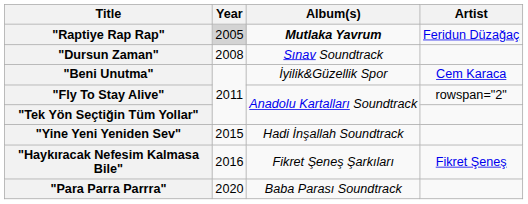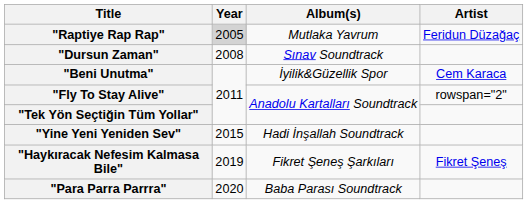(333, 34) bold -> (333, 34) normal
(229, 161) 2016 -> (229, 161) 2019
